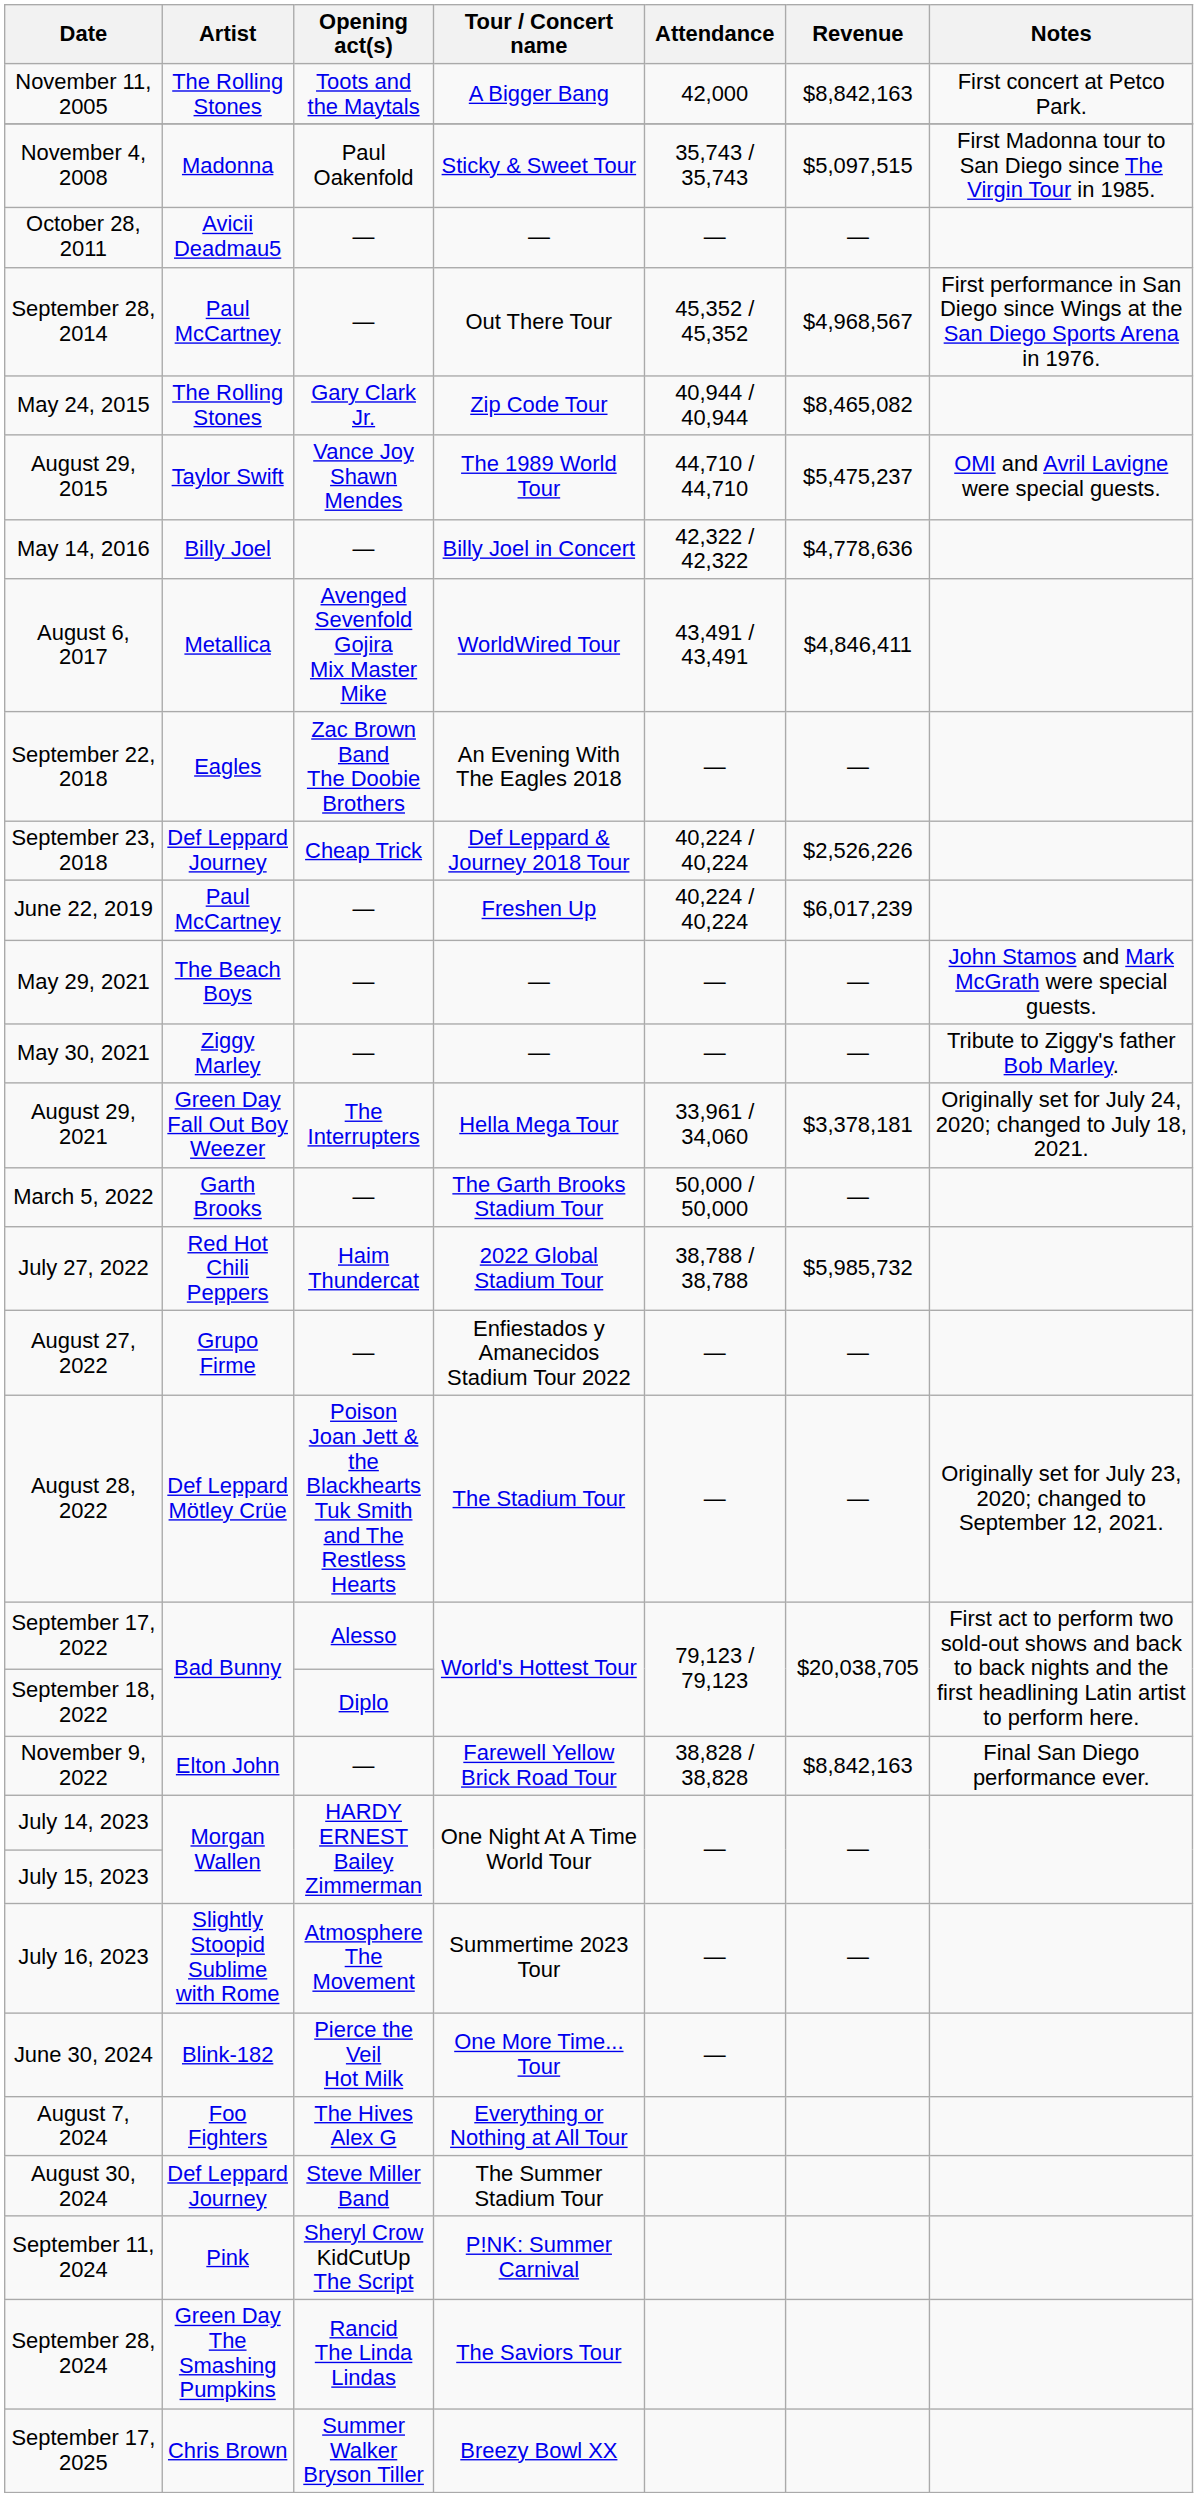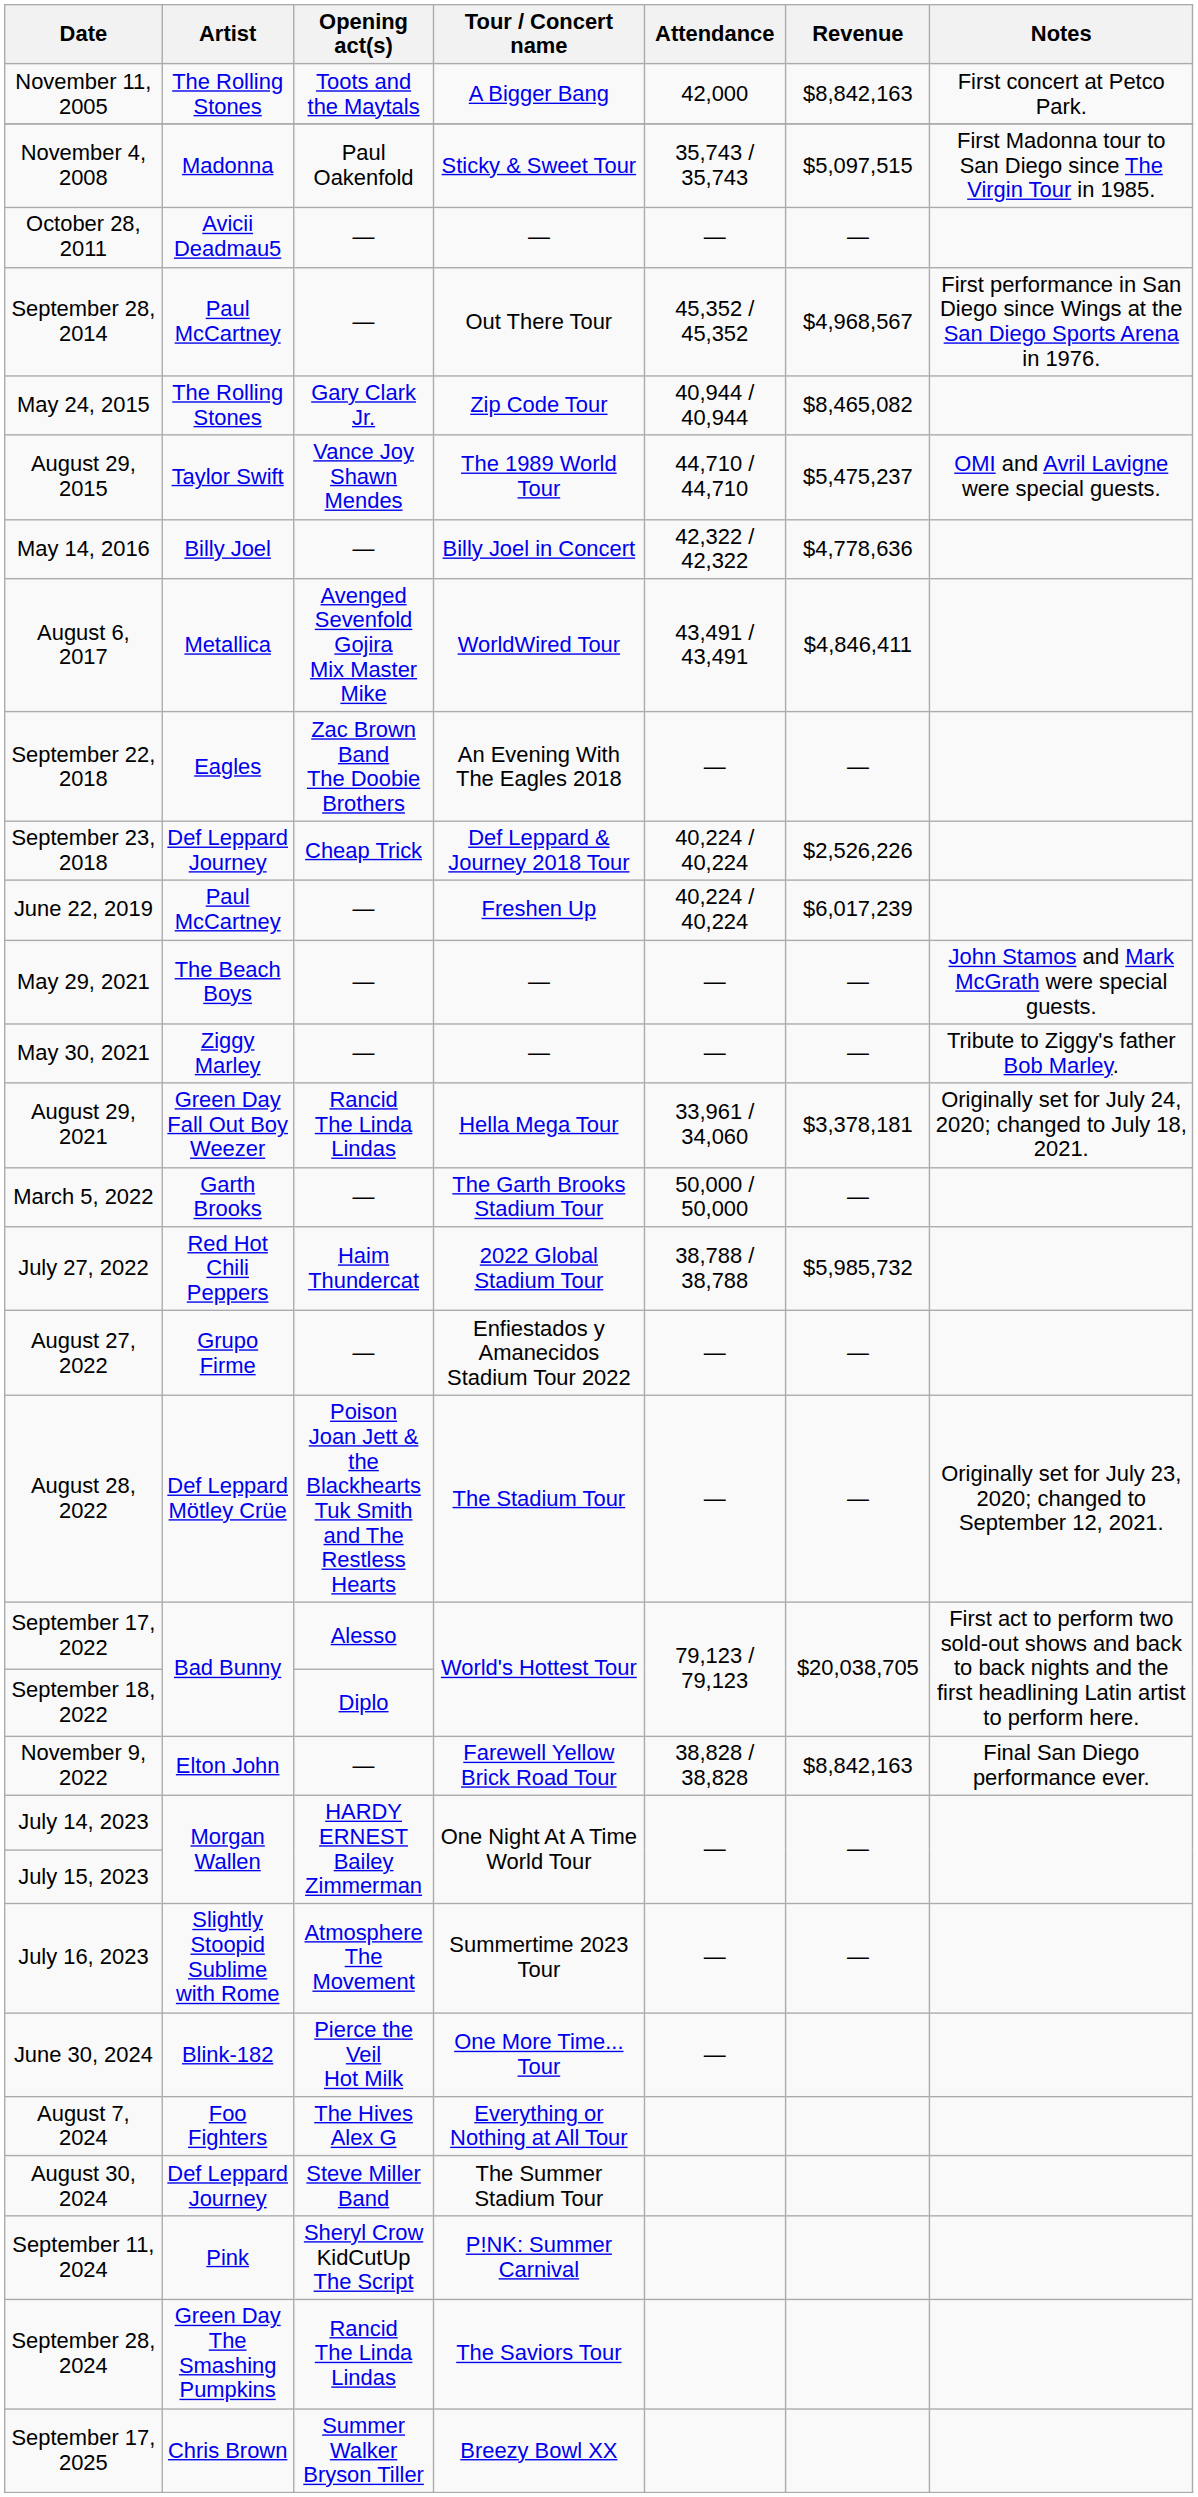(364, 1125) The Interrupters -> (364, 1125) Rancid The Linda Lindas
